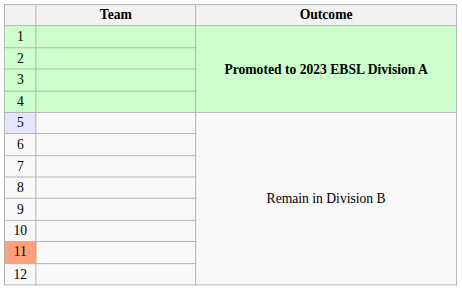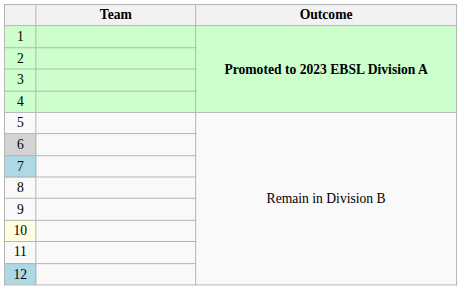(20, 123) lavender background -> (20, 123) no background
(20, 144) no background -> (20, 144) lightgrey background
(20, 166) no background -> (20, 166) lightblue background
(20, 230) no background -> (20, 230) lightyellow background
(20, 252) lightsalmon background -> (20, 252) no background
(20, 274) no background -> (20, 274) lightblue background
